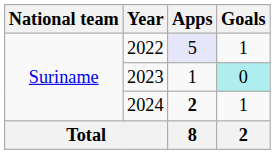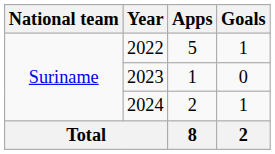(192, 47) lavender background -> (192, 47) no background
(243, 76) paleturquoise background -> (243, 76) no background
(192, 105) bold -> (192, 105) normal
